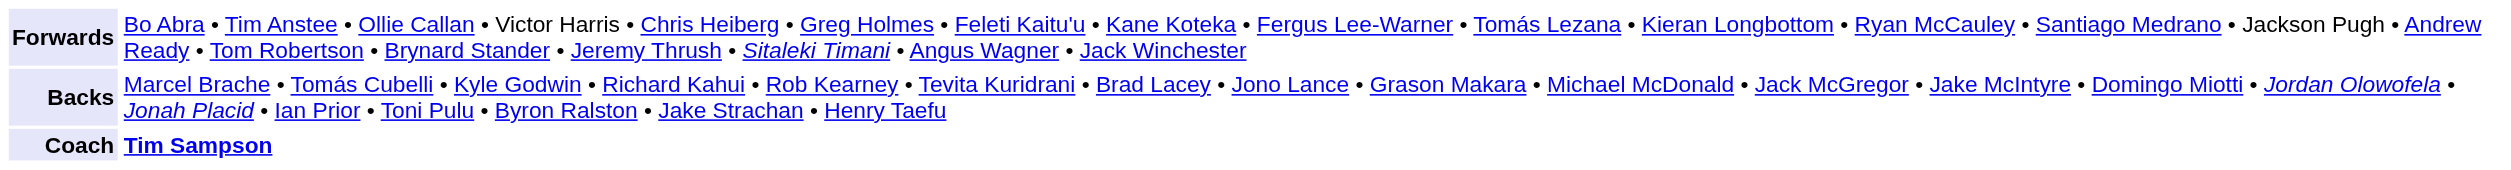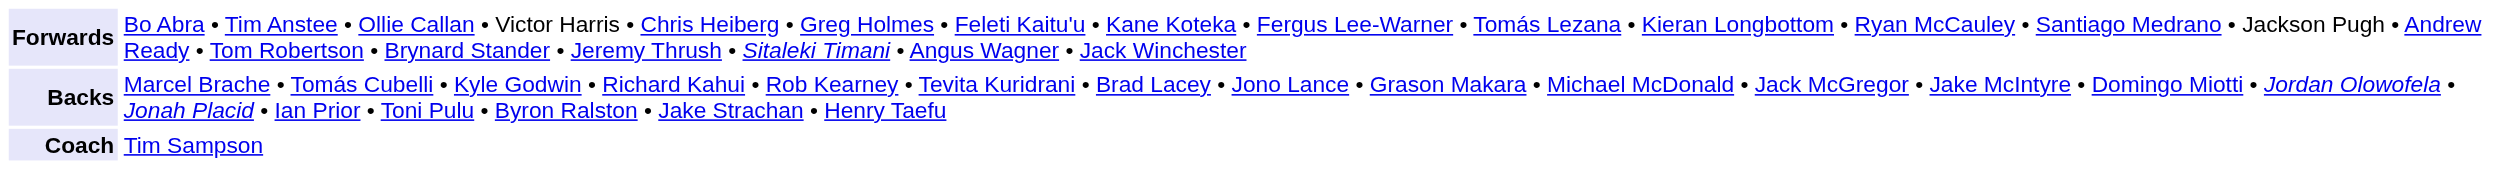(198, 145) bold -> (193, 145) normal
